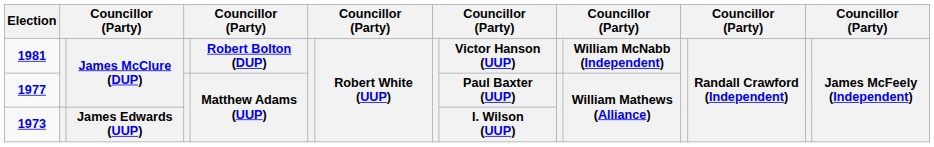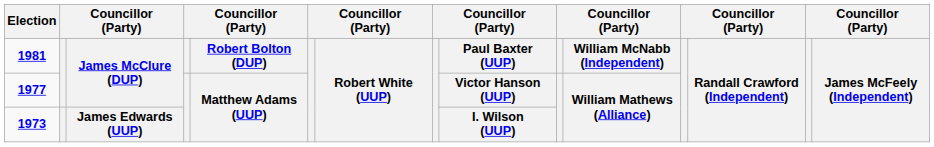(498, 55) Victor Hanson (UUP) -> (498, 55) Paul Baxter (UUP)
(498, 90) Paul Baxter (UUP) -> (498, 90) Victor Hanson (UUP)
